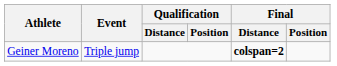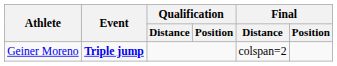(112, 51) normal -> (114, 51) bold
(259, 51) bold -> (262, 51) normal
